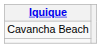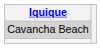(48, 30) no background -> (48, 30) lightgrey background
